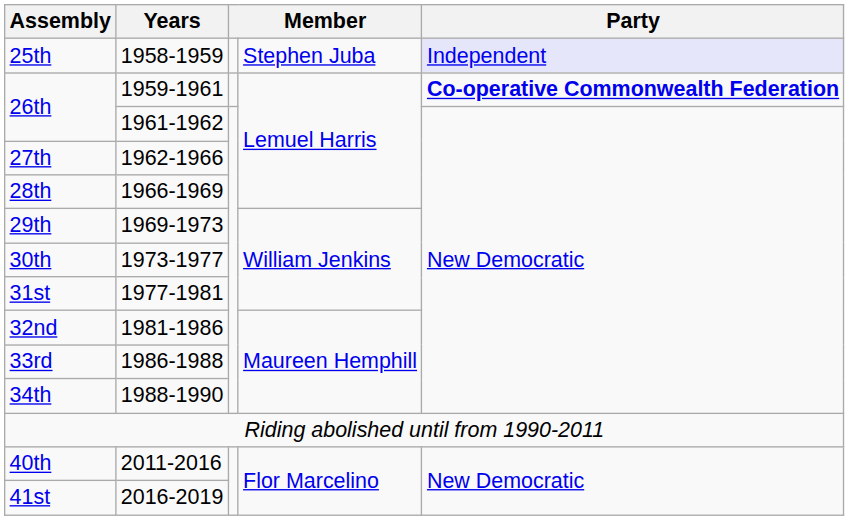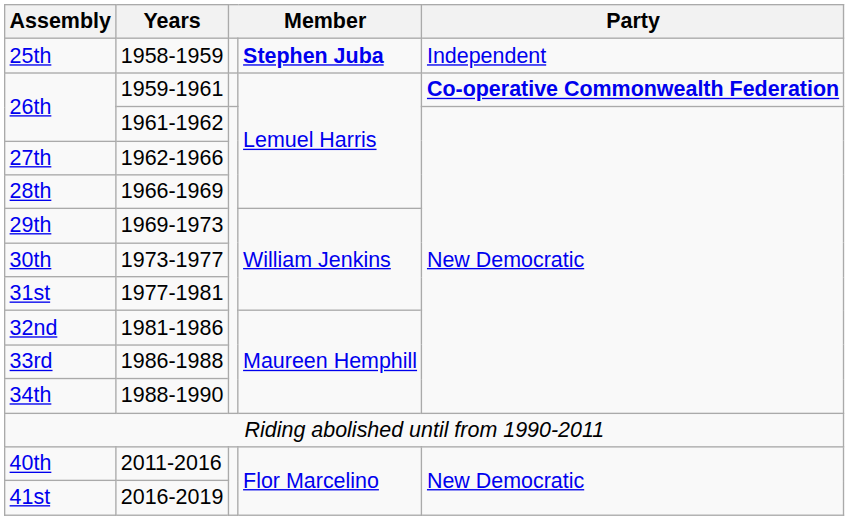(309, 55) normal -> (313, 55) bold
(487, 55) lavender background -> (487, 55) no background
